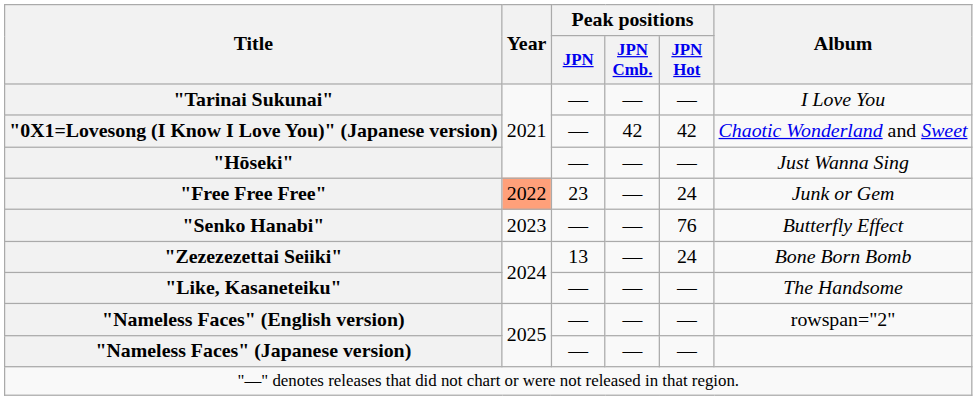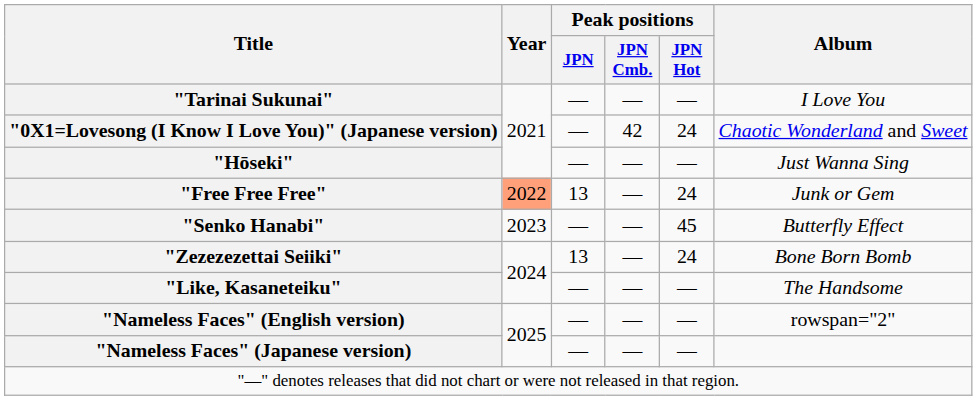(687, 130) 42 -> (687, 130) 24
(578, 193) 23 -> (578, 193) 13
(687, 225) 76 -> (687, 225) 45
